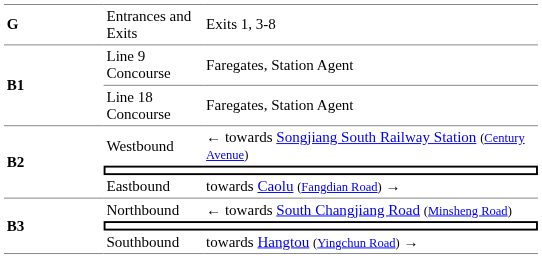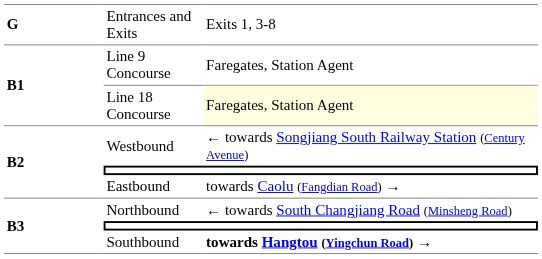(280, 105) no background -> (280, 105) lightyellow background
(312, 241) normal -> (319, 241) bold
